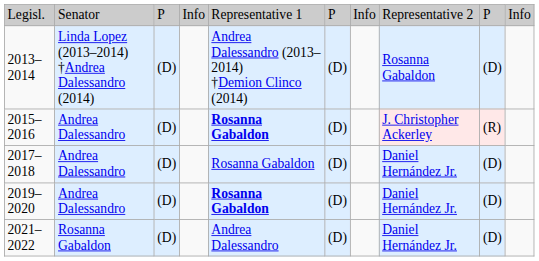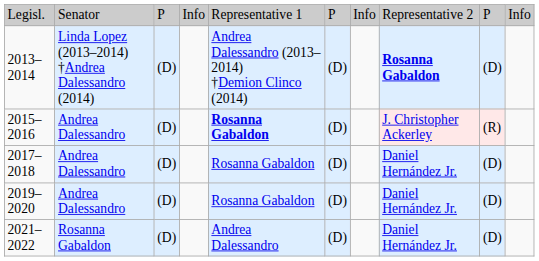(409, 67) normal -> (411, 67) bold
(240, 201) bold -> (263, 201) normal
